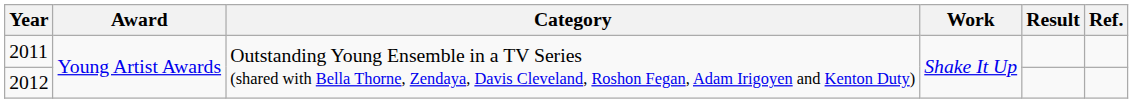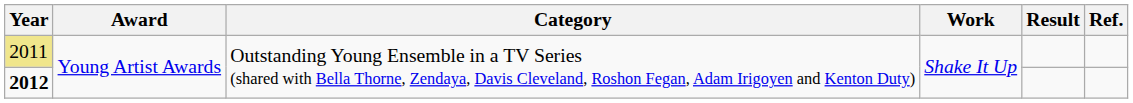(28, 51) no background -> (28, 51) khaki background
(29, 82) normal -> (29, 82) bold
